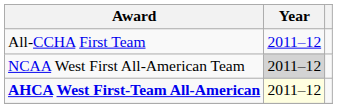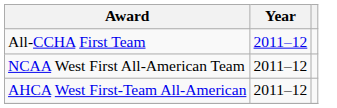(294, 66) lightgrey background -> (280, 66) no background
(134, 90) bold -> (127, 90) normal
(294, 90) lightyellow background -> (280, 90) no background
